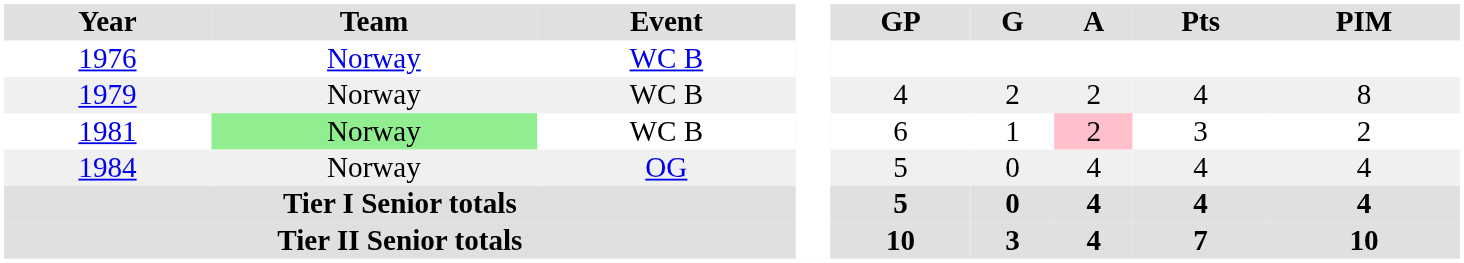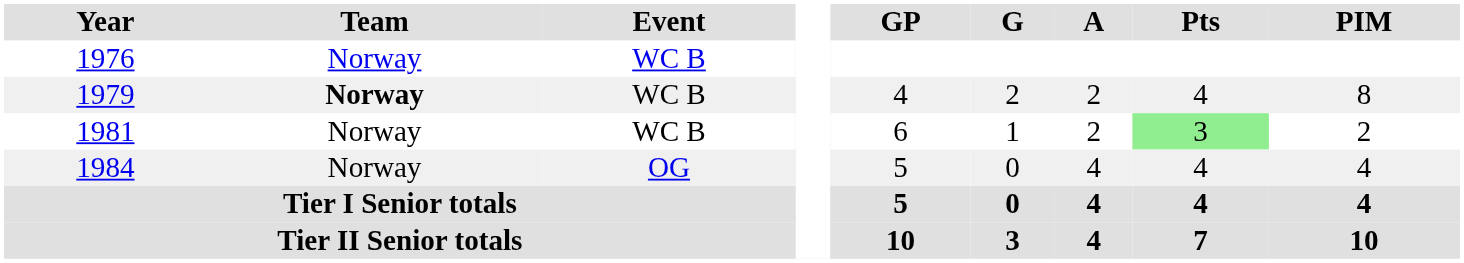(374, 94) normal -> (375, 94) bold
(374, 130) lightgreen background -> (375, 130) no background
(1094, 130) pink background -> (1094, 130) no background
(1201, 130) no background -> (1201, 130) lightgreen background
